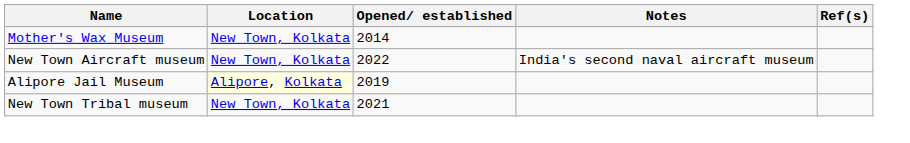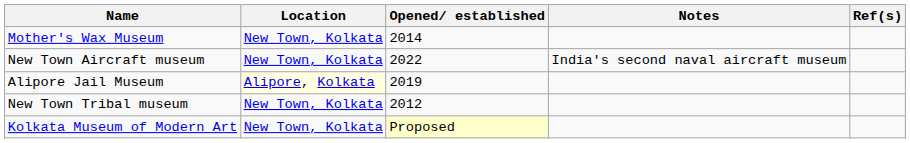(373, 105) 2021 -> (406, 105) 2012
+ row: (122, 127)
